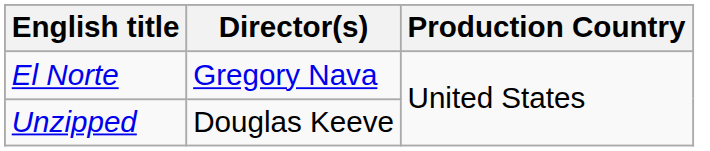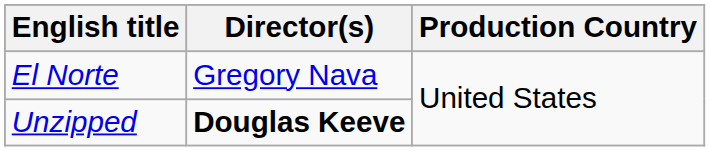(294, 121) normal -> (299, 121) bold
